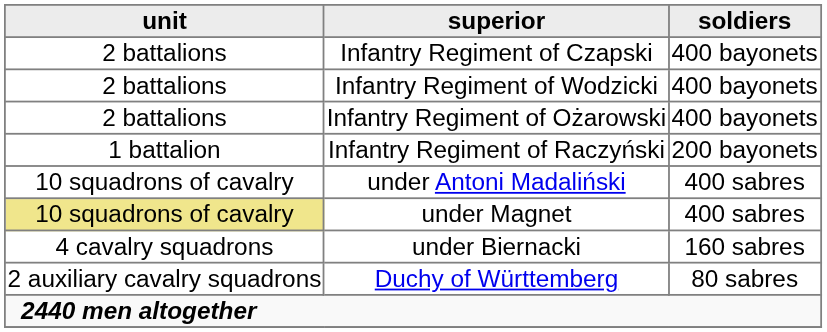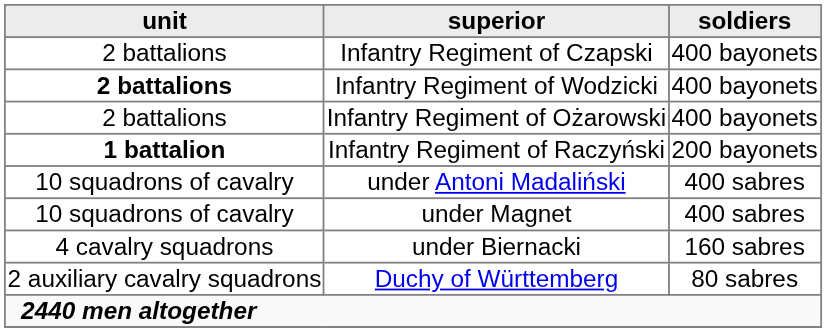(164, 85) normal -> (164, 85) bold
(164, 150) normal -> (164, 150) bold
(164, 214) khaki background -> (164, 214) no background
